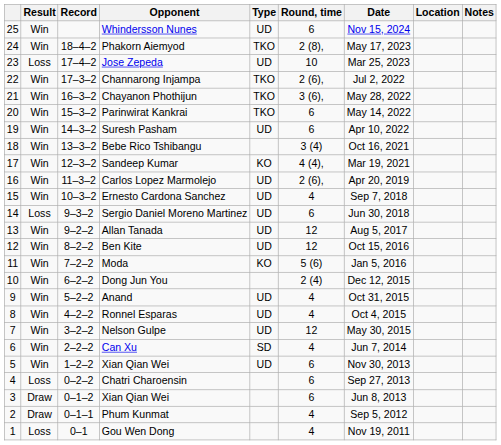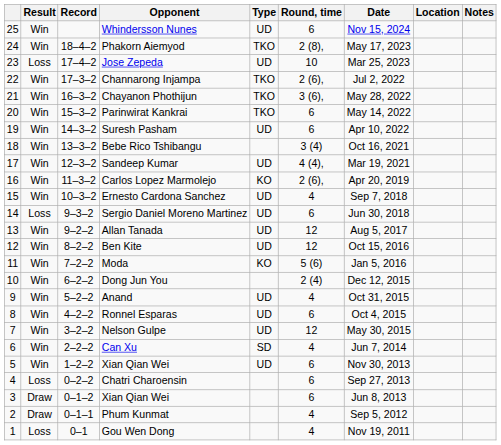(264, 163) KO -> (264, 163) UD
(264, 180) UD -> (264, 180) KO
(311, 314) 4 -> (311, 314) 6
